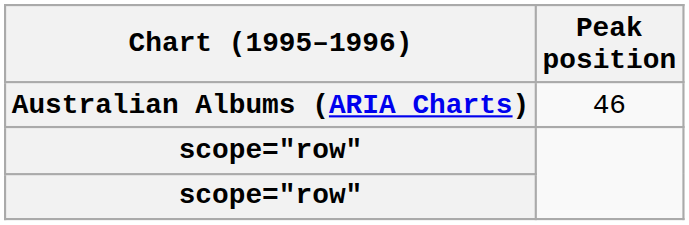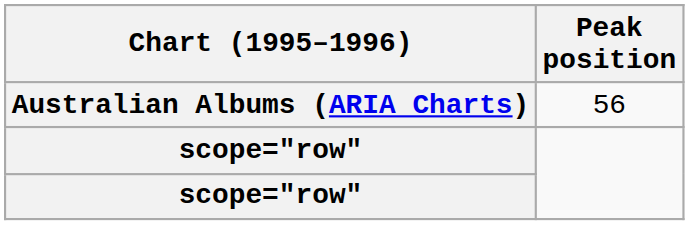(609, 105) 46 -> (609, 105) 56
